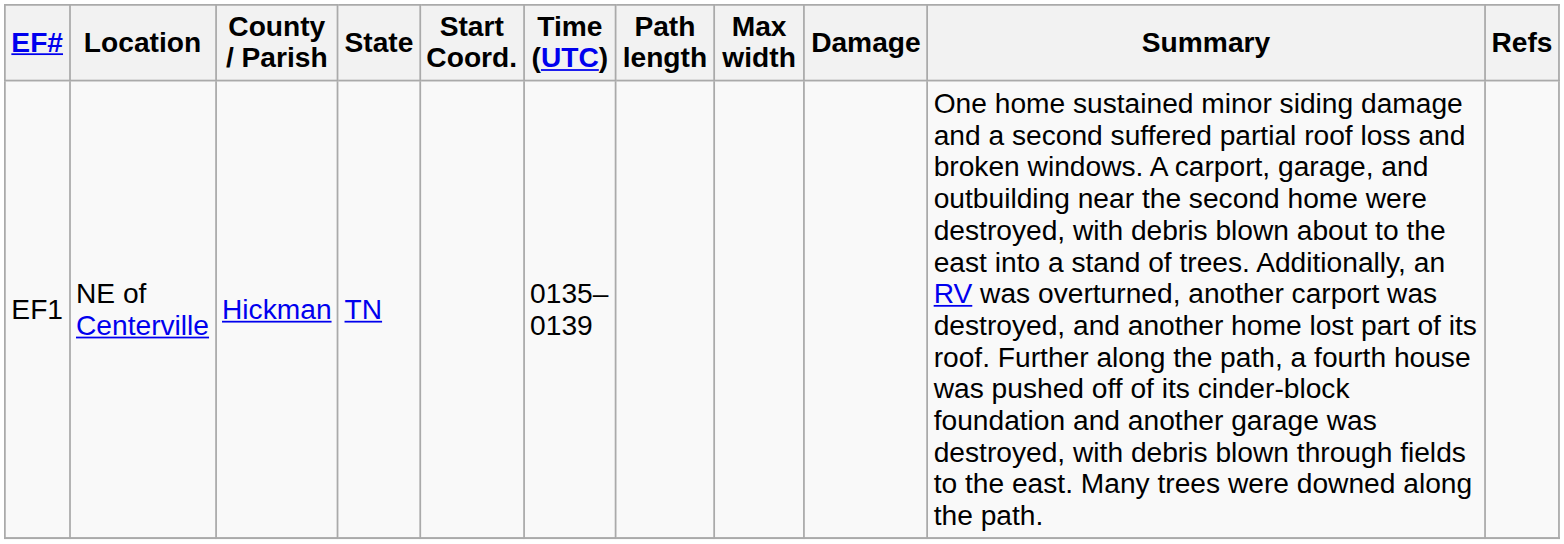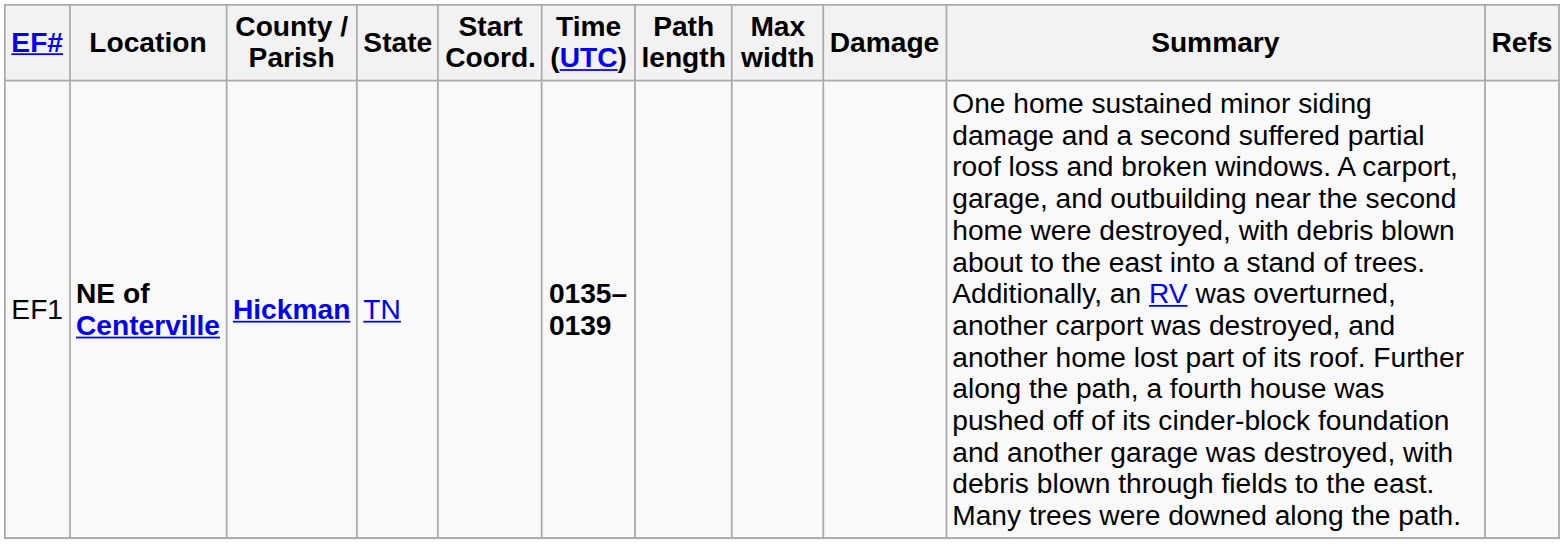(143, 309) normal -> (148, 309) bold
(277, 309) normal -> (292, 309) bold
(569, 309) normal -> (588, 309) bold
